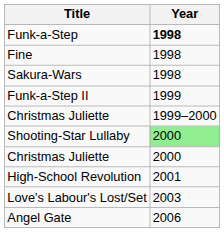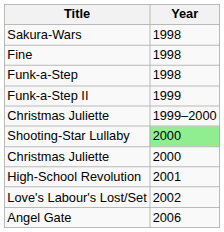(43, 34) Funk-a-Step -> (44, 34) Sakura-Wars
(167, 34) bold -> (167, 34) normal
(44, 75) Sakura-Wars -> (43, 75) Funk-a-Step
(167, 197) 2003 -> (167, 197) 2002
